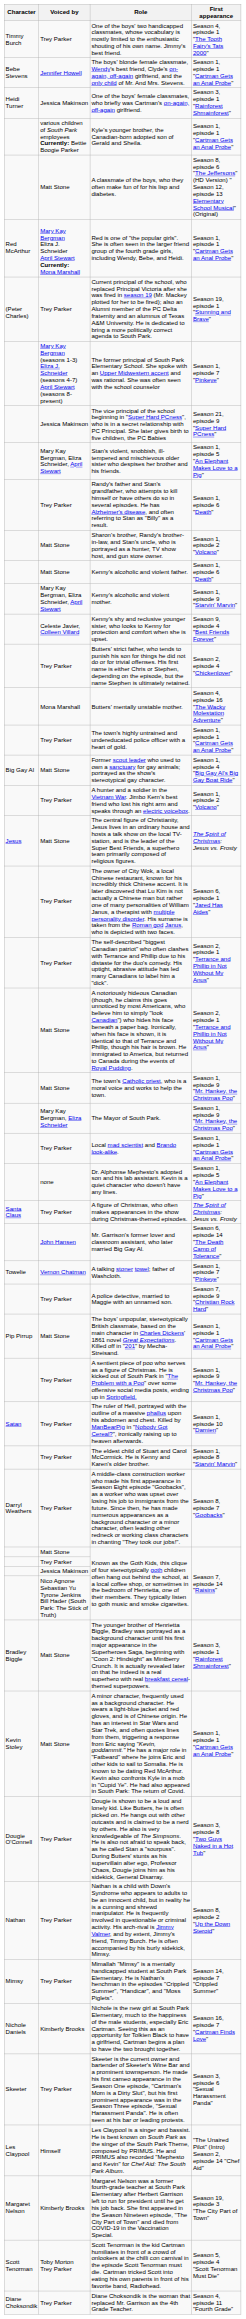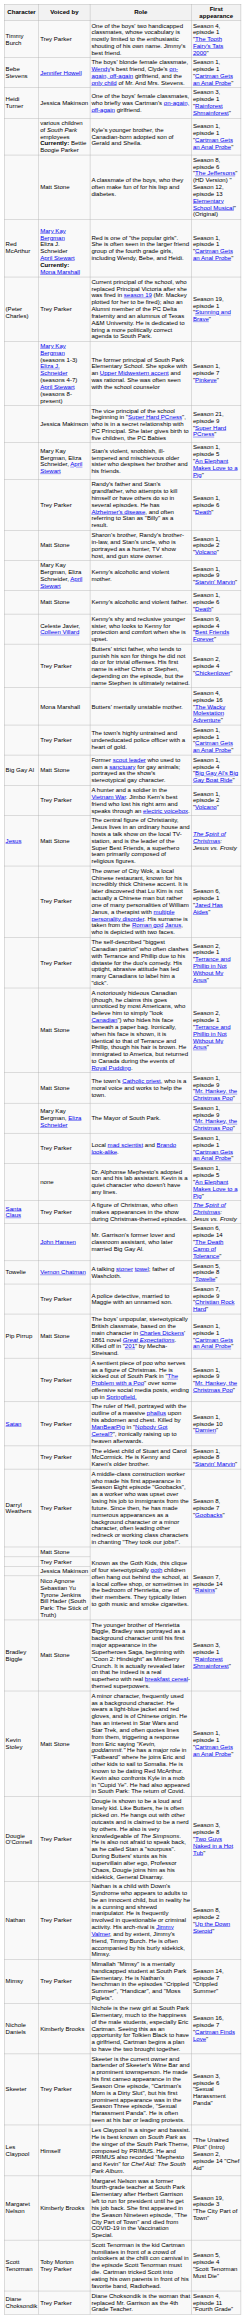rows swapped: (55, 572) <-> (61, 599)
(207, 1272) Season 1, episode 7 "Pinkeye" -> (207, 1272) Season 5, episode 8 "Towelie"
